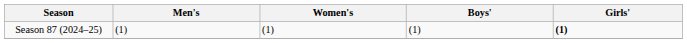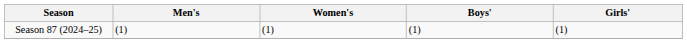(562, 30) bold -> (562, 30) normal
